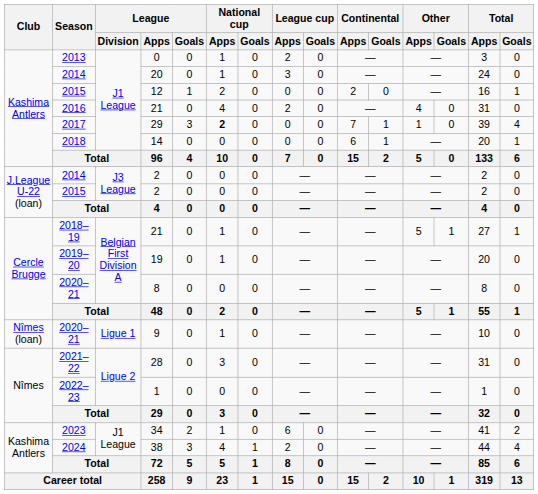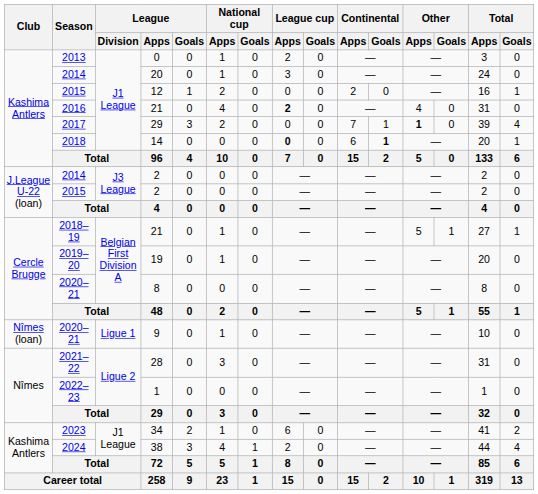(288, 108) normal -> (288, 108) bold
(222, 125) bold -> (222, 125) normal
(419, 125) normal -> (419, 125) bold
(288, 141) normal -> (288, 141) bold
(386, 141) normal -> (386, 141) bold
